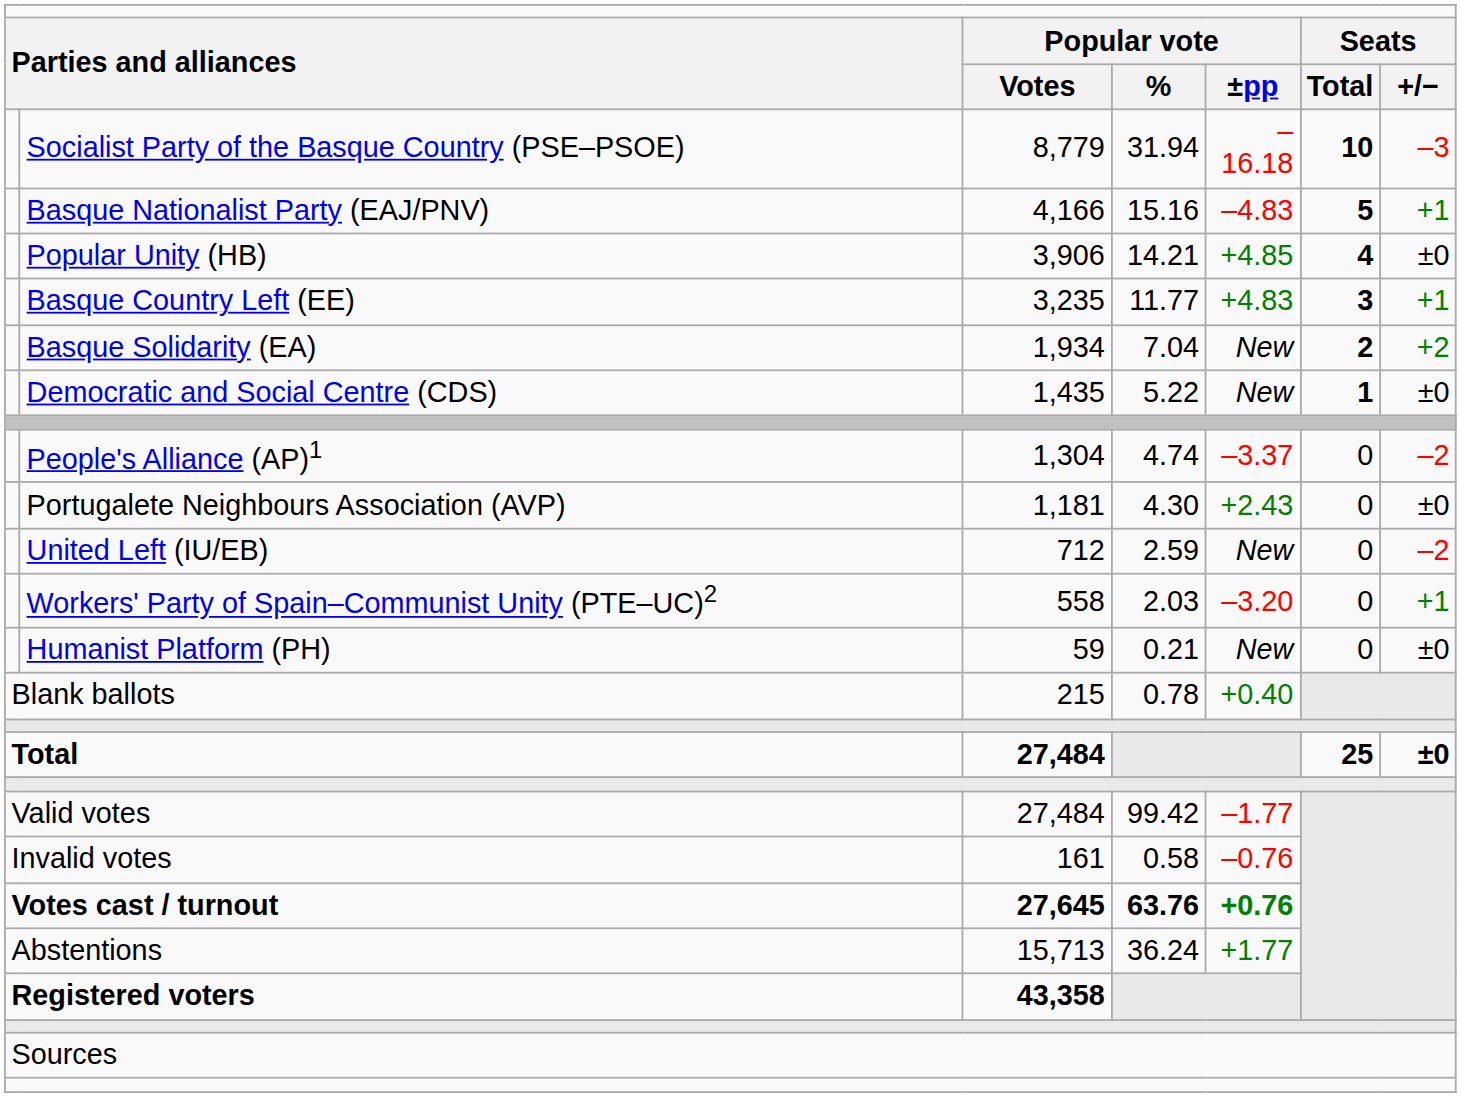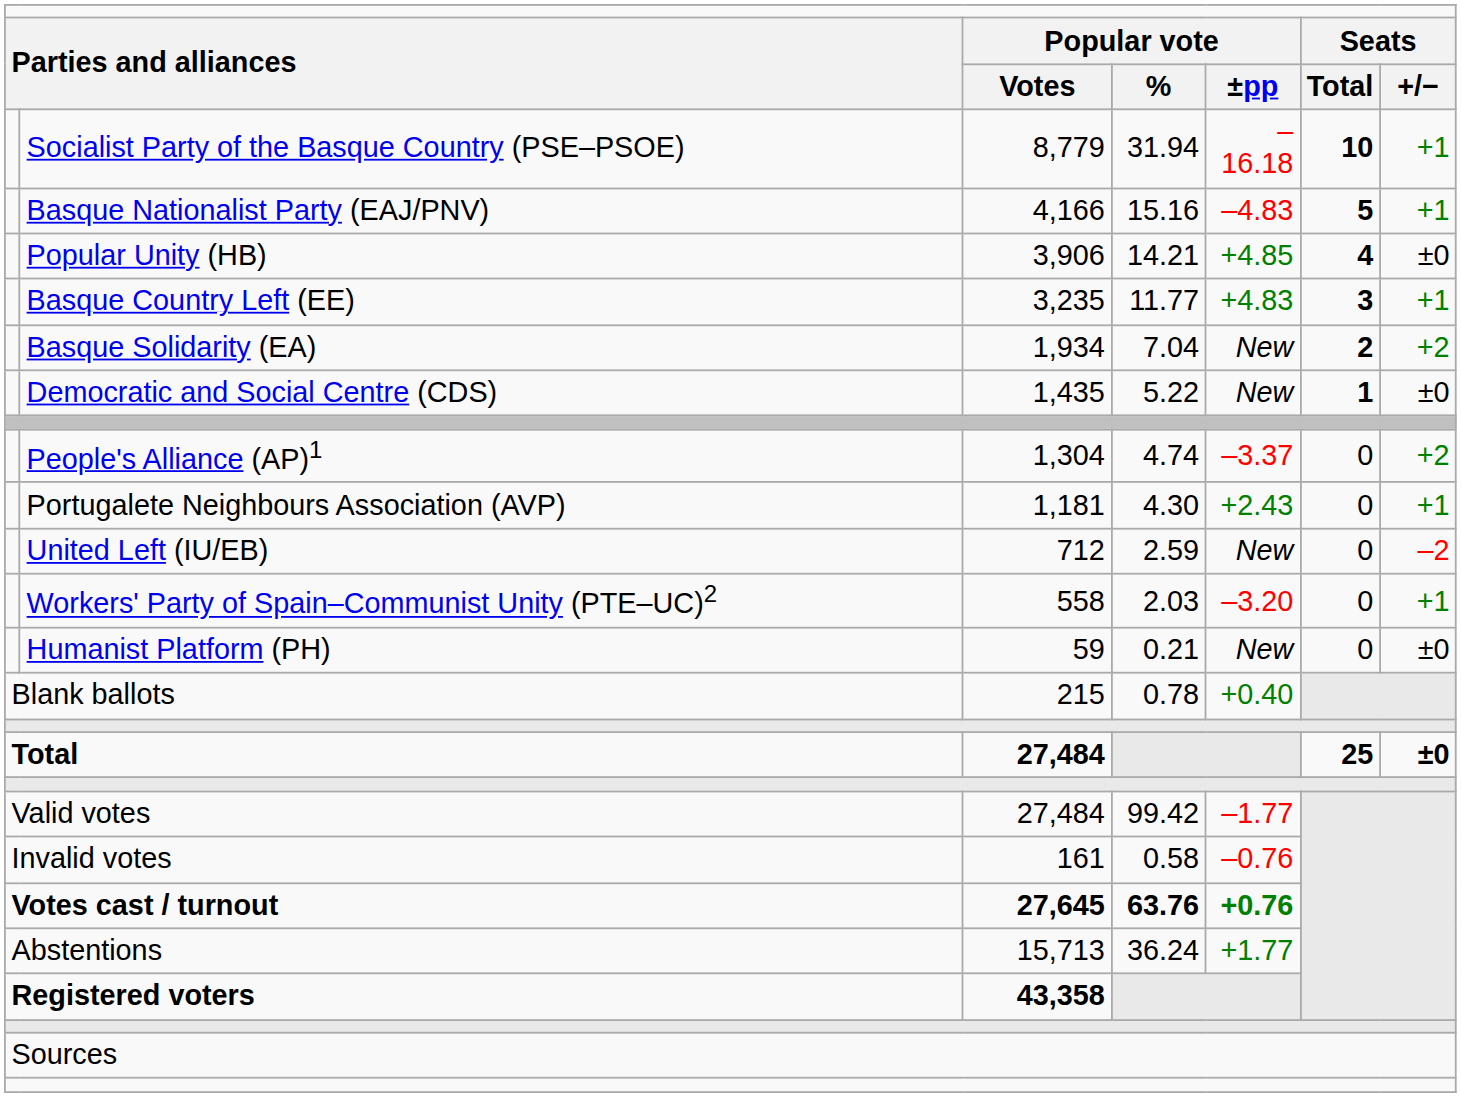(1434, 148) –3 -> (1433, 148) +1
(1434, 455) –2 -> (1433, 455) +2
(1434, 505) ±0 -> (1433, 505) +1
